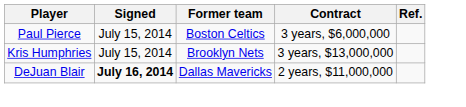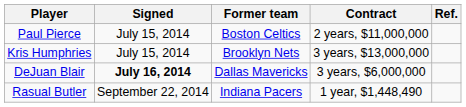(335, 33) 3 years, $6,000,000 -> (371, 33) 2 years, $11,000,000
(335, 72) 2 years, $11,000,000 -> (371, 72) 3 years, $6,000,000
+ row: (49, 92)
